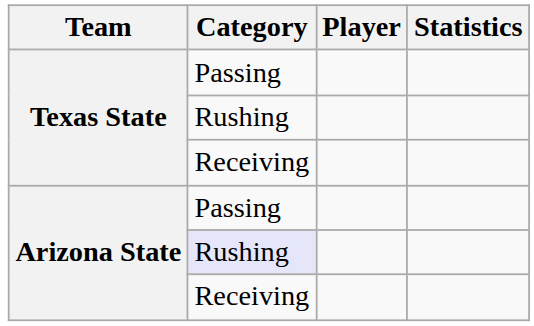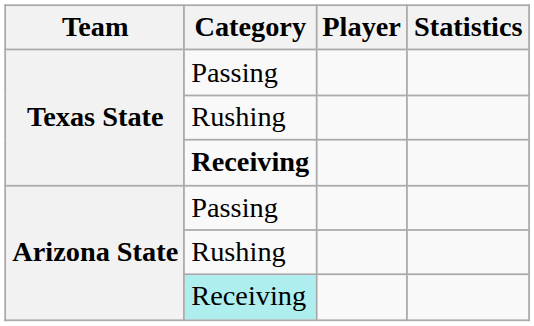(252, 162) normal -> (250, 162) bold
(242, 251) lavender background -> (238, 251) no background
(252, 296) no background -> (249, 296) paleturquoise background
